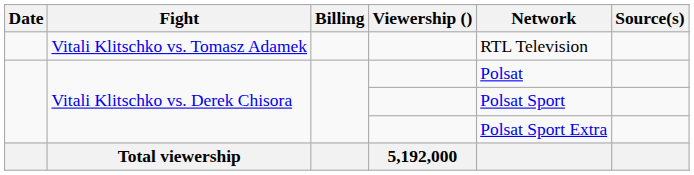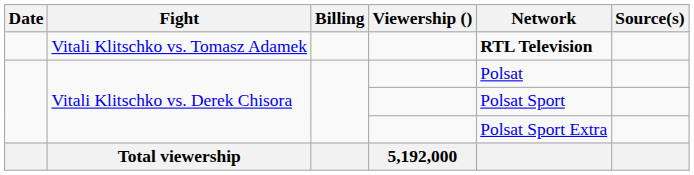(534, 45) normal -> (536, 45) bold
